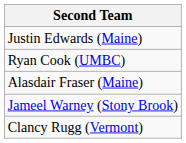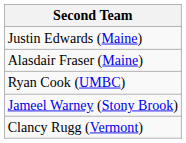(66, 60) Ryan Cook (UMBC) -> (75, 60) Alasdair Fraser (Maine)
(75, 82) Alasdair Fraser (Maine) -> (66, 82) Ryan Cook (UMBC)
